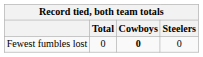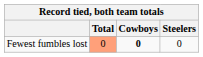(103, 44) no background -> (103, 44) lightsalmon background
